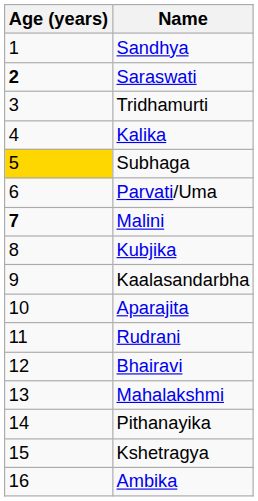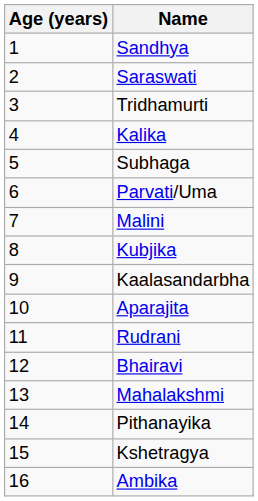(14, 76) bold -> (14, 76) normal
(14, 163) gold background -> (14, 163) no background
(14, 221) bold -> (14, 221) normal
